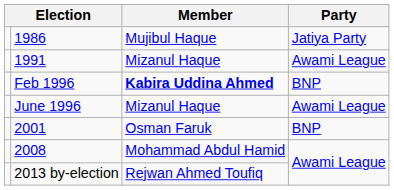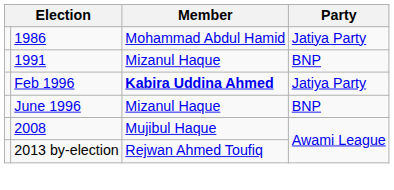(171, 38) Mujibul Haque -> (205, 38) Mohammad Abdul Hamid
(339, 60) Awami League -> (306, 60) BNP
(306, 83) BNP -> (329, 83) Jatiya Party
(339, 106) Awami League -> (306, 106) BNP
- row: (30, 128)
(205, 151) Mohammad Abdul Hamid -> (171, 128) Mujibul Haque
